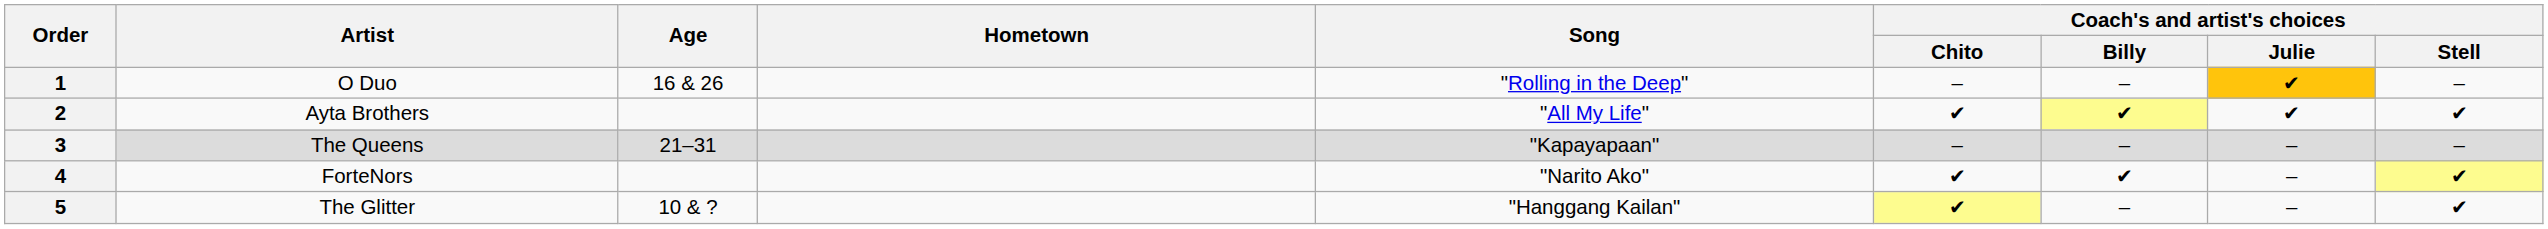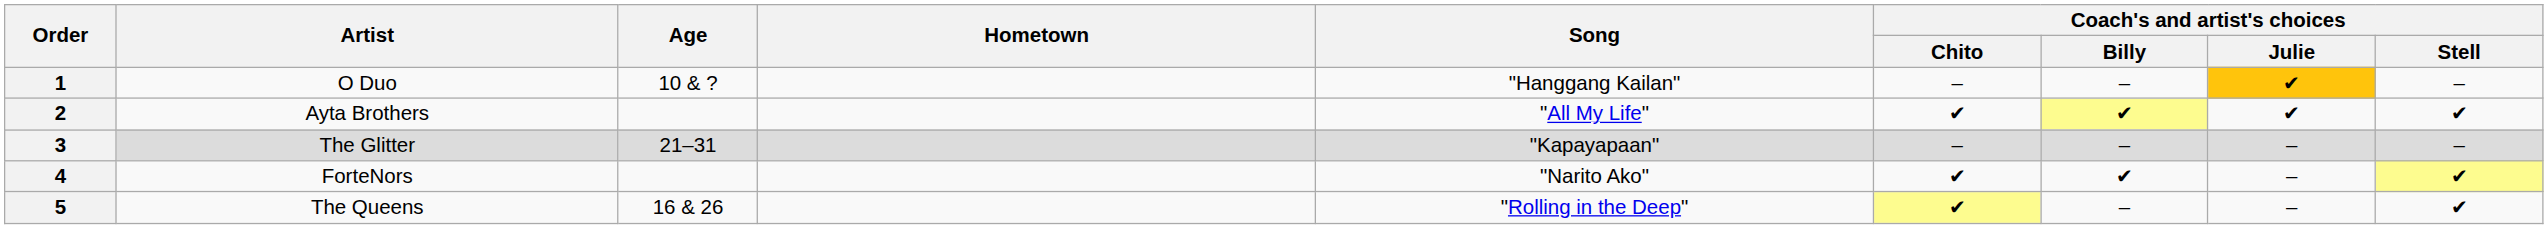(688, 83) 16 & 26 -> (688, 83) 10 & ?
(1595, 83) "Rolling in the Deep" -> (1594, 83) "Hanggang Kailan"
(367, 145) The Queens -> (367, 145) The Glitter
(367, 207) The Glitter -> (367, 207) The Queens
(688, 207) 10 & ? -> (688, 207) 16 & 26
(1594, 207) "Hanggang Kailan" -> (1595, 207) "Rolling in the Deep"
